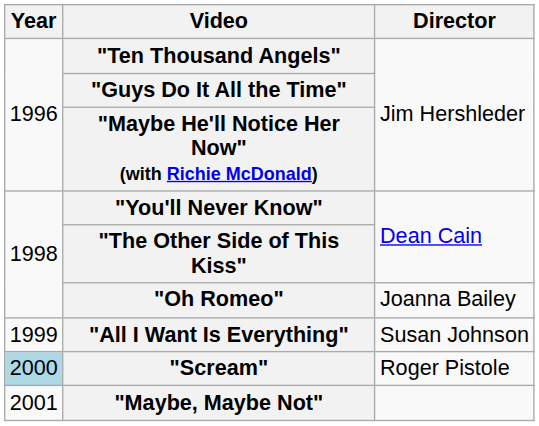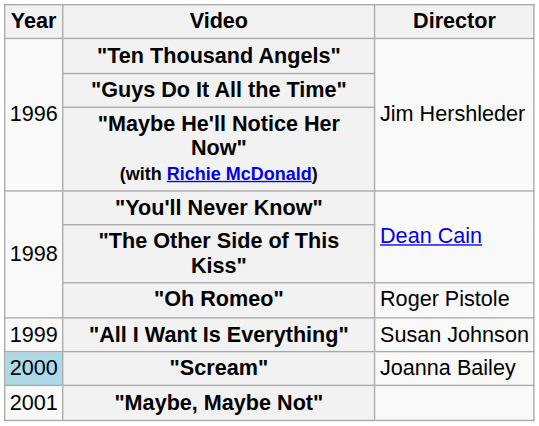(448, 300) Joanna Bailey -> (445, 300) Roger Pistole
(445, 368) Roger Pistole -> (448, 368) Joanna Bailey
